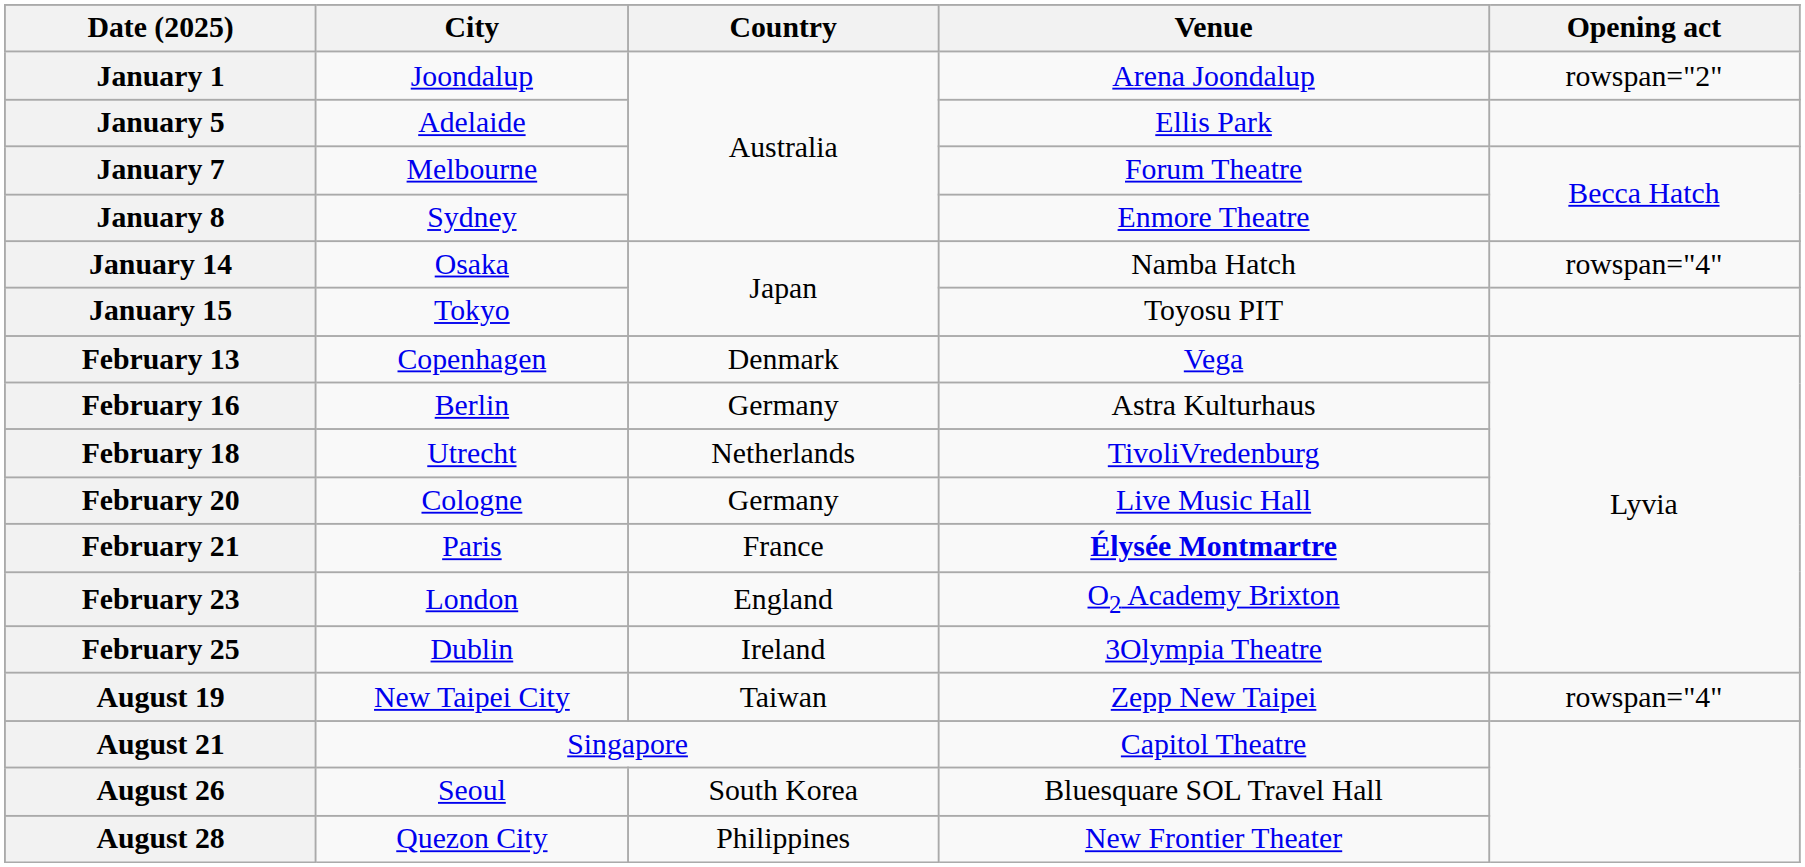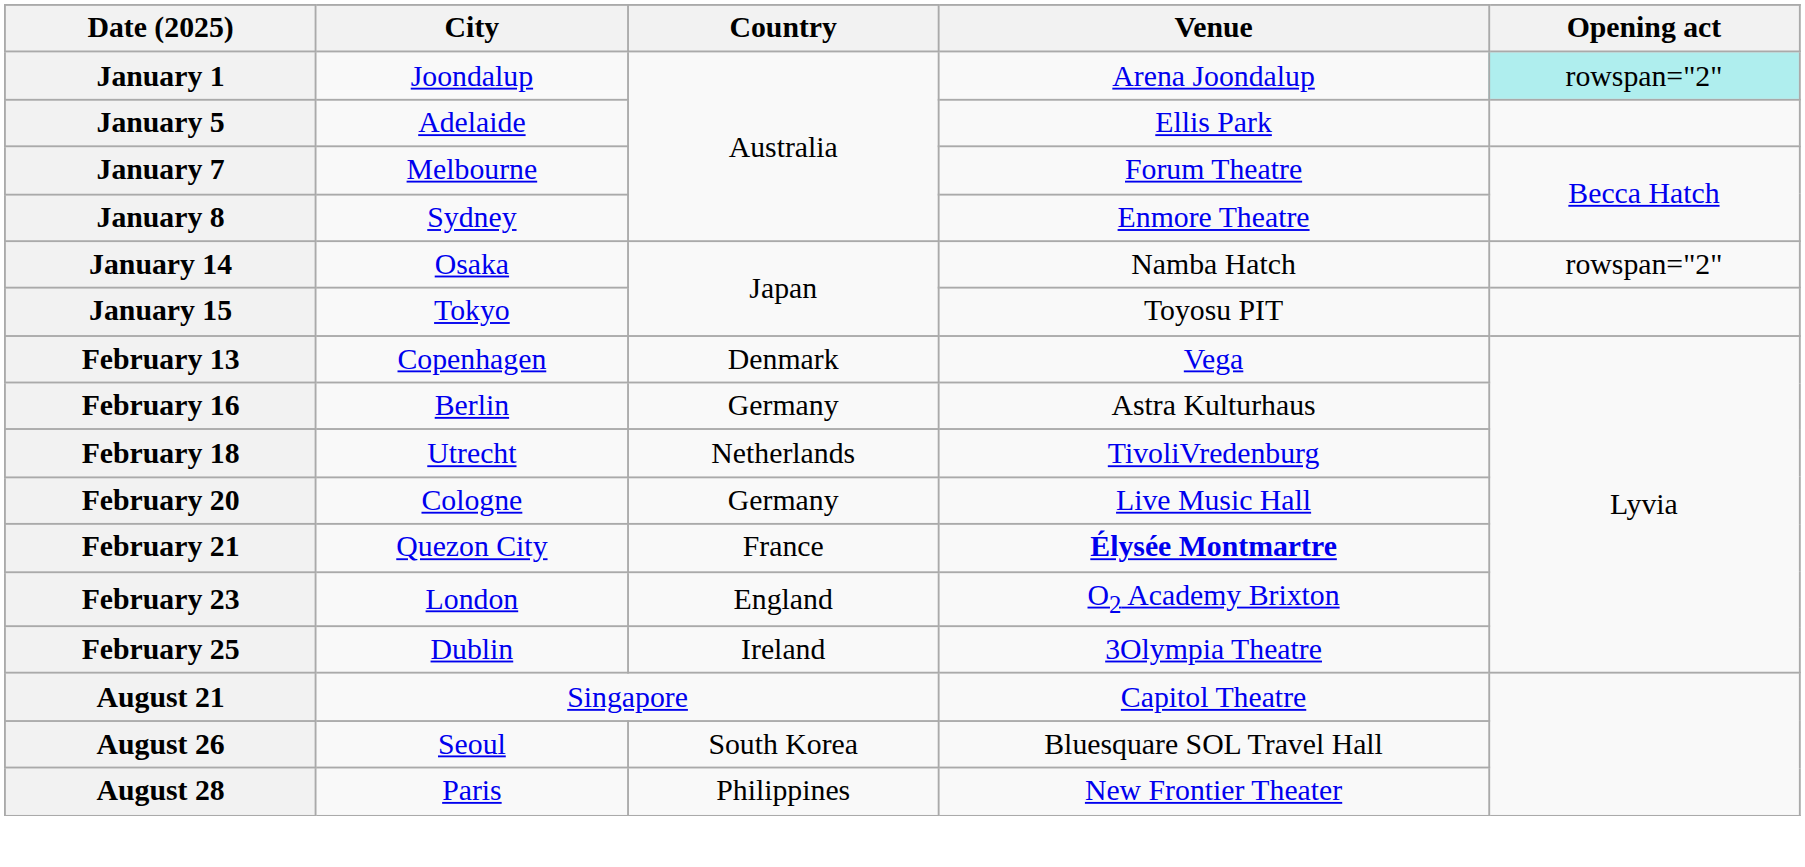(1644, 75) no background -> (1644, 75) paleturquoise background
(1644, 264) rowspan="4" -> (1644, 264) rowspan="2"
(472, 547) Paris -> (472, 547) Quezon City
- row: (161, 696)
(472, 838) Quezon City -> (472, 791) Paris
